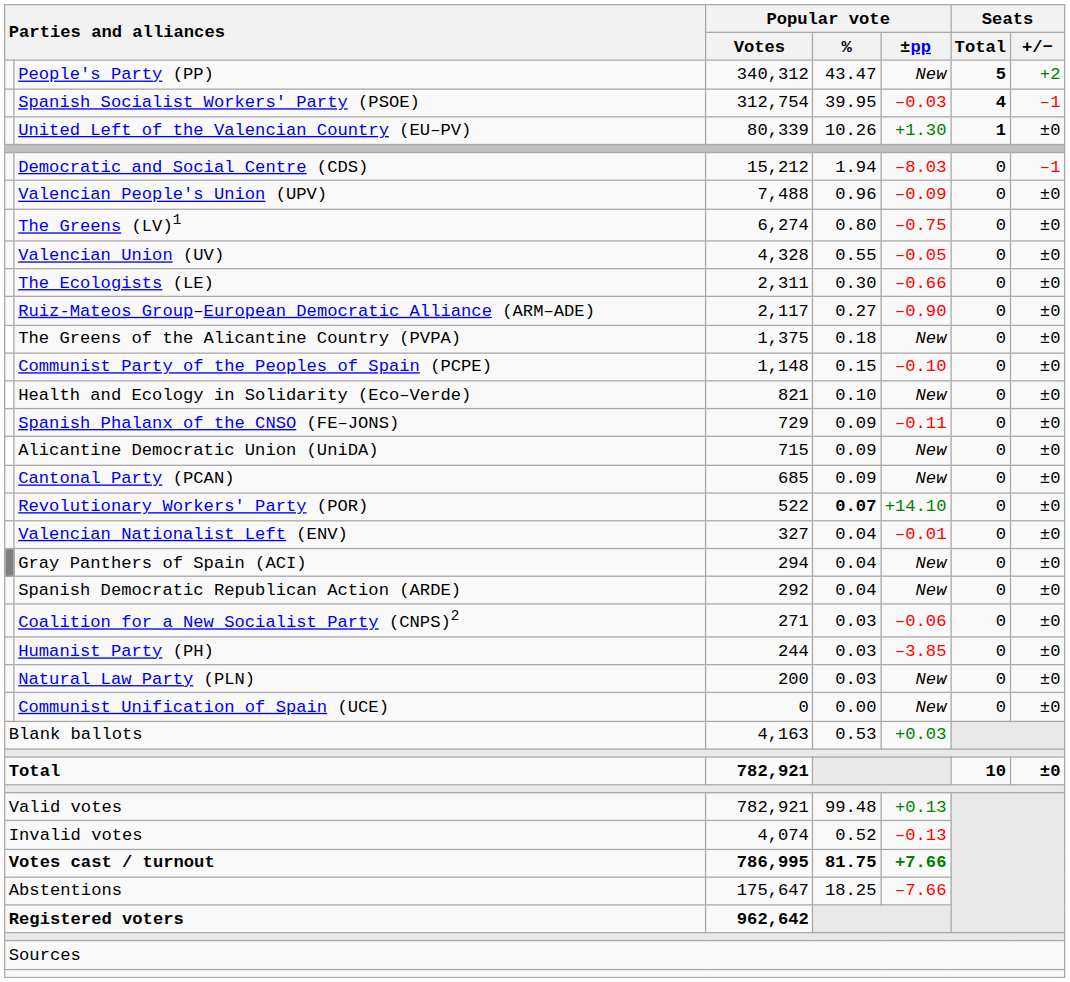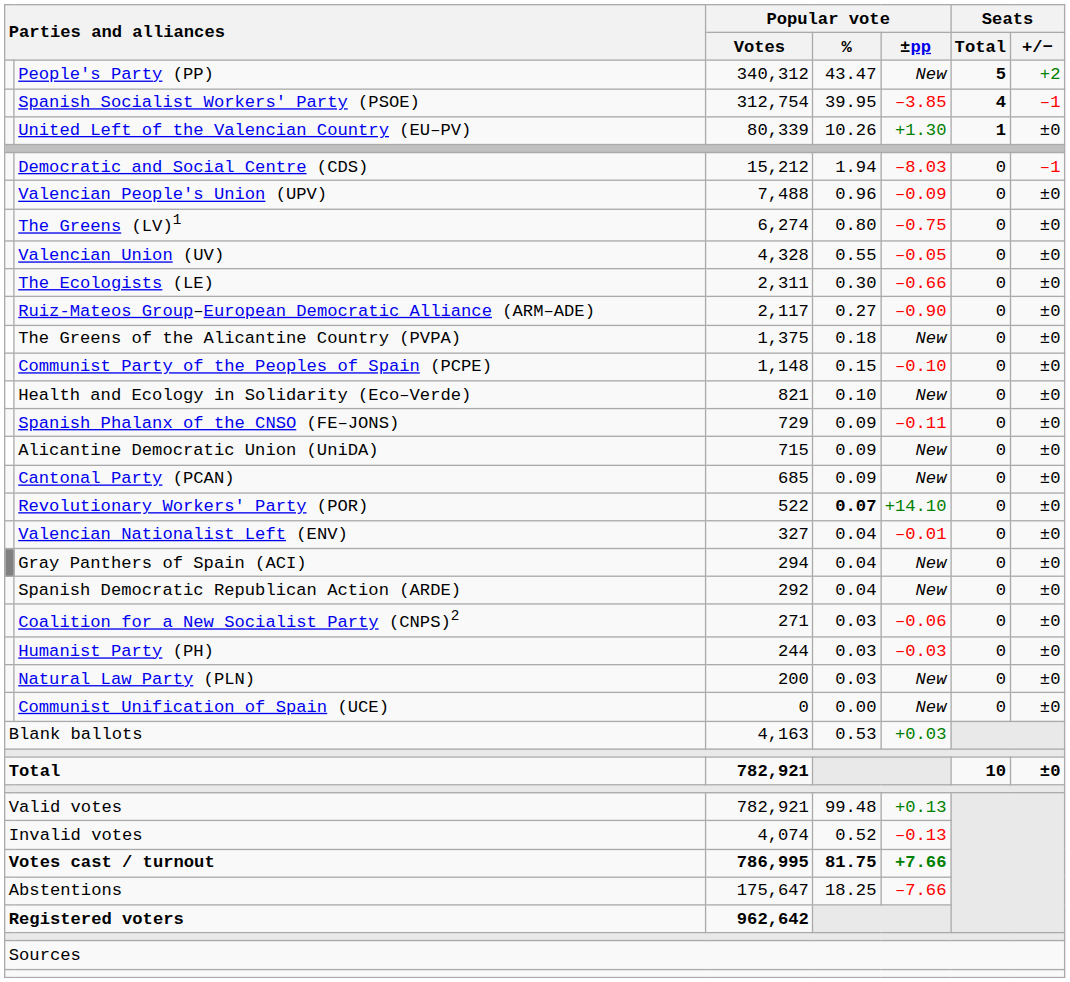(921, 103) –0.03 -> (921, 103) –3.85
(921, 651) –3.85 -> (921, 651) –0.03
